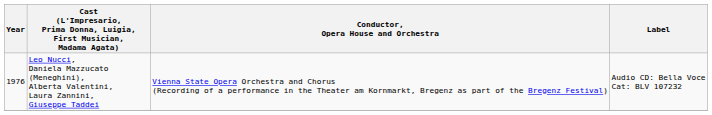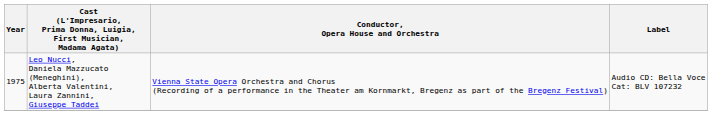(16, 82) 1976 -> (16, 82) 1975
